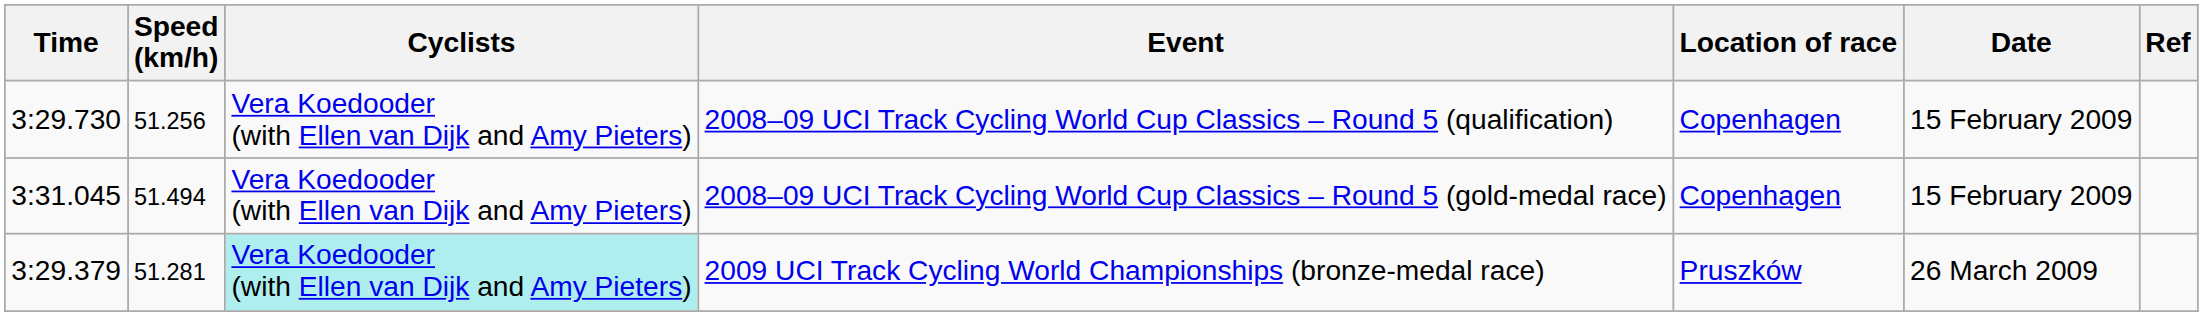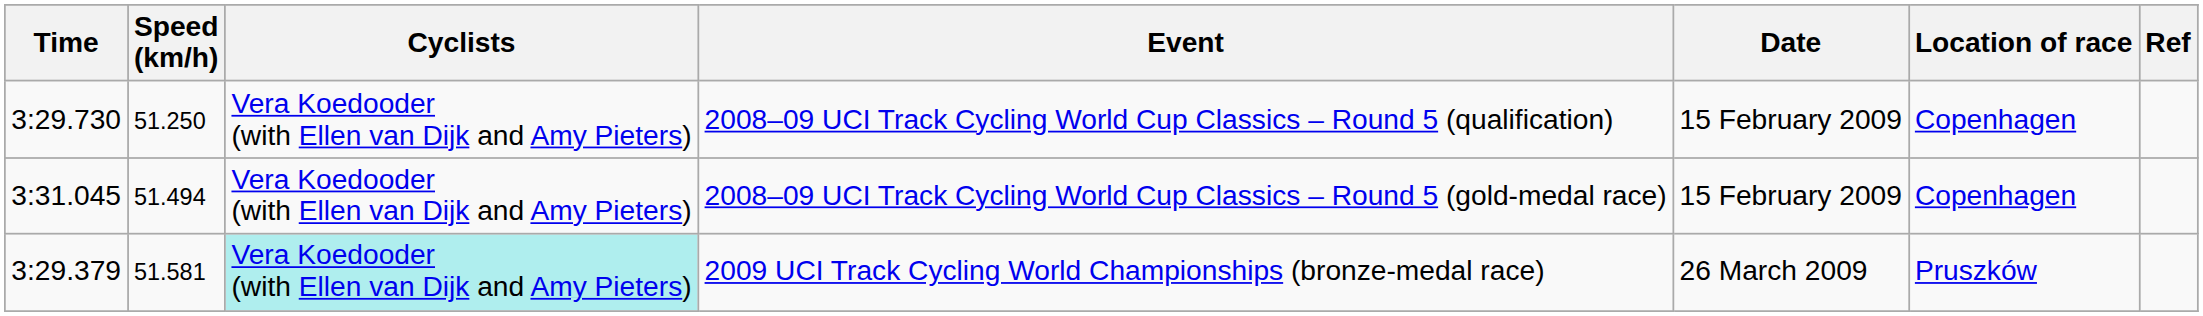columns swapped: (1788, 42) <-> (2021, 42)
(170, 120) 51.256 -> (170, 120) 51.250
(170, 273) 51.281 -> (170, 273) 51.581
